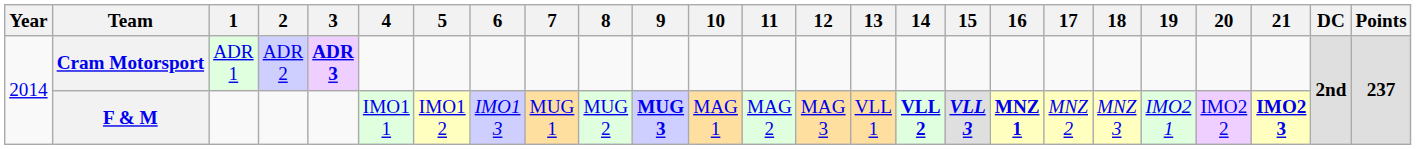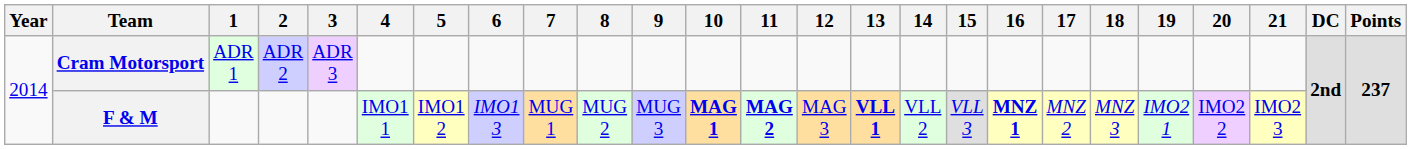(333, 62) bold -> (332, 62) normal
(661, 117) bold -> (659, 117) normal
(716, 117) normal -> (713, 117) bold
(769, 117) normal -> (769, 117) bold
(873, 117) normal -> (875, 117) bold
(921, 117) bold -> (923, 117) normal
(968, 117) bold -> (967, 117) normal
(1281, 117) bold -> (1278, 117) normal
